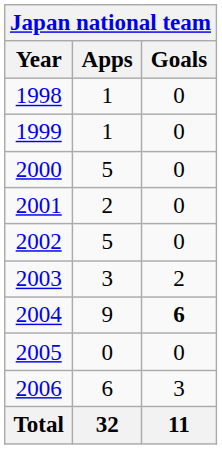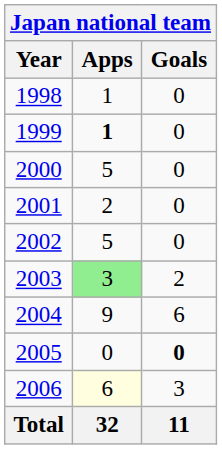(107, 132) normal -> (107, 132) bold
(107, 278) no background -> (107, 278) lightgreen background
(179, 315) bold -> (179, 315) normal
(179, 351) normal -> (179, 351) bold
(107, 388) no background -> (107, 388) lightyellow background
